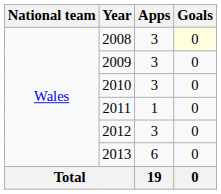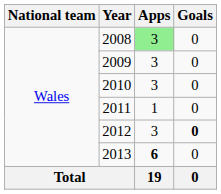(154, 39) no background -> (154, 39) lightgreen background
(195, 39) lightyellow background -> (195, 39) no background
(195, 131) normal -> (195, 131) bold
(154, 154) normal -> (154, 154) bold
